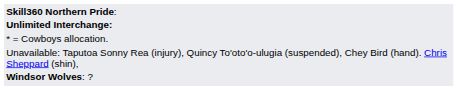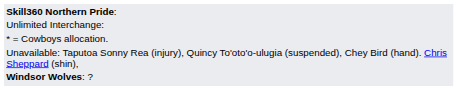(59, 25) bold -> (55, 25) normal
